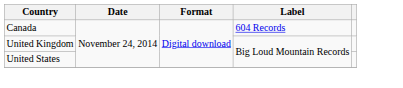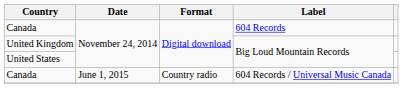+ row: (21, 75)
